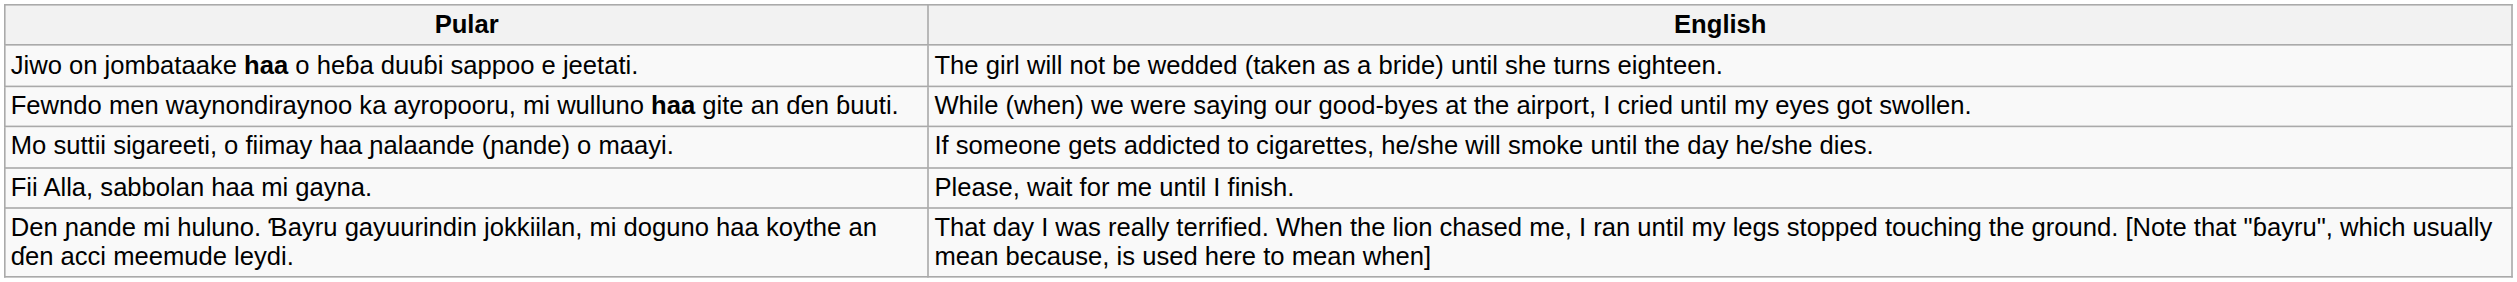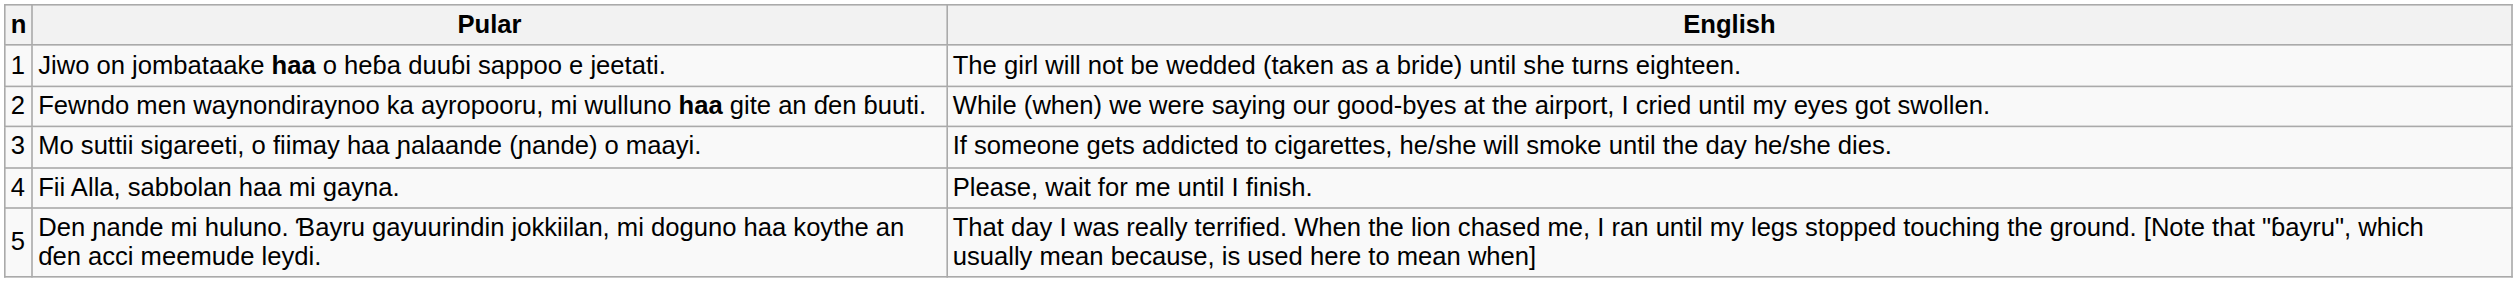+ column: (19, 24)
